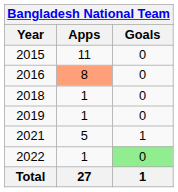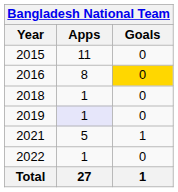(84, 75) lightsalmon background -> (84, 75) no background
(143, 75) no background -> (143, 75) gold background
(84, 116) no background -> (84, 116) lavender background
(143, 156) lightgreen background -> (143, 156) no background
